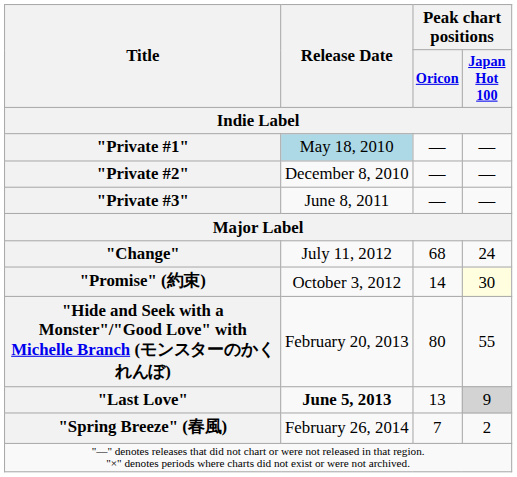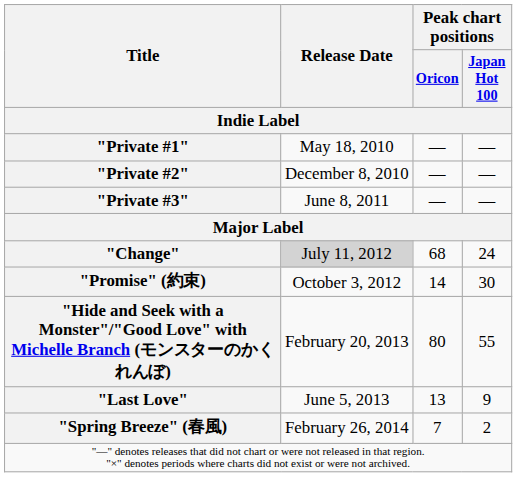(347, 147) lightblue background -> (347, 147) no background
(347, 253) no background -> (347, 253) lightgrey background
(487, 281) lightyellow background -> (487, 281) no background
(347, 399) bold -> (347, 399) normal
(487, 399) lightgrey background -> (487, 399) no background
